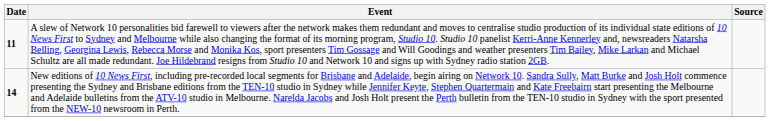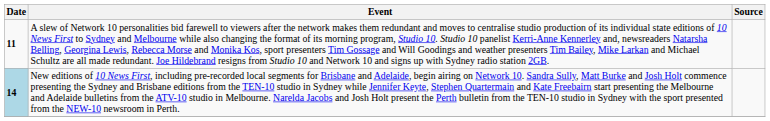(11, 92) no background -> (11, 92) lightblue background
